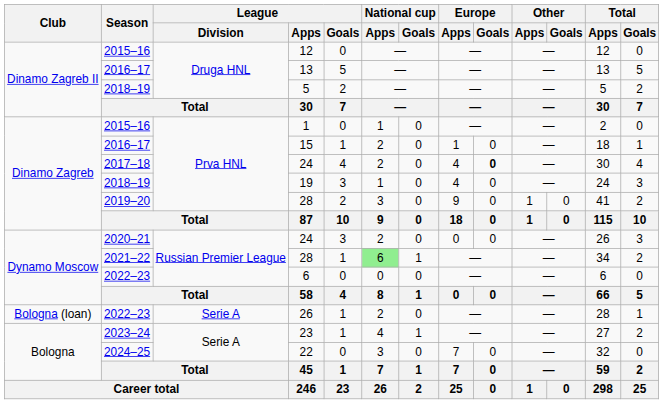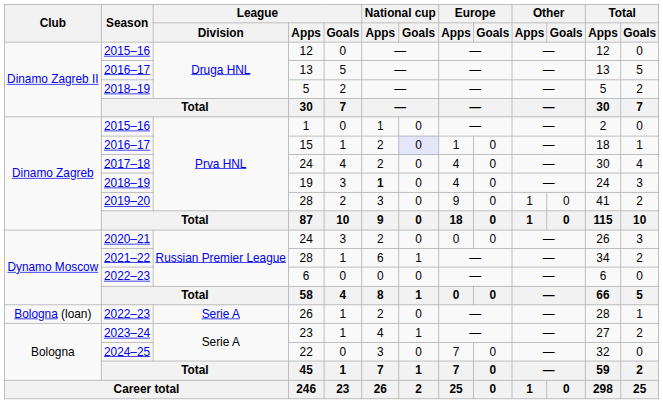(419, 145) no background -> (419, 145) lavender background
(493, 164) bold -> (493, 164) normal
(380, 182) normal -> (380, 182) bold
(380, 257) lightgreen background -> (380, 257) no background
